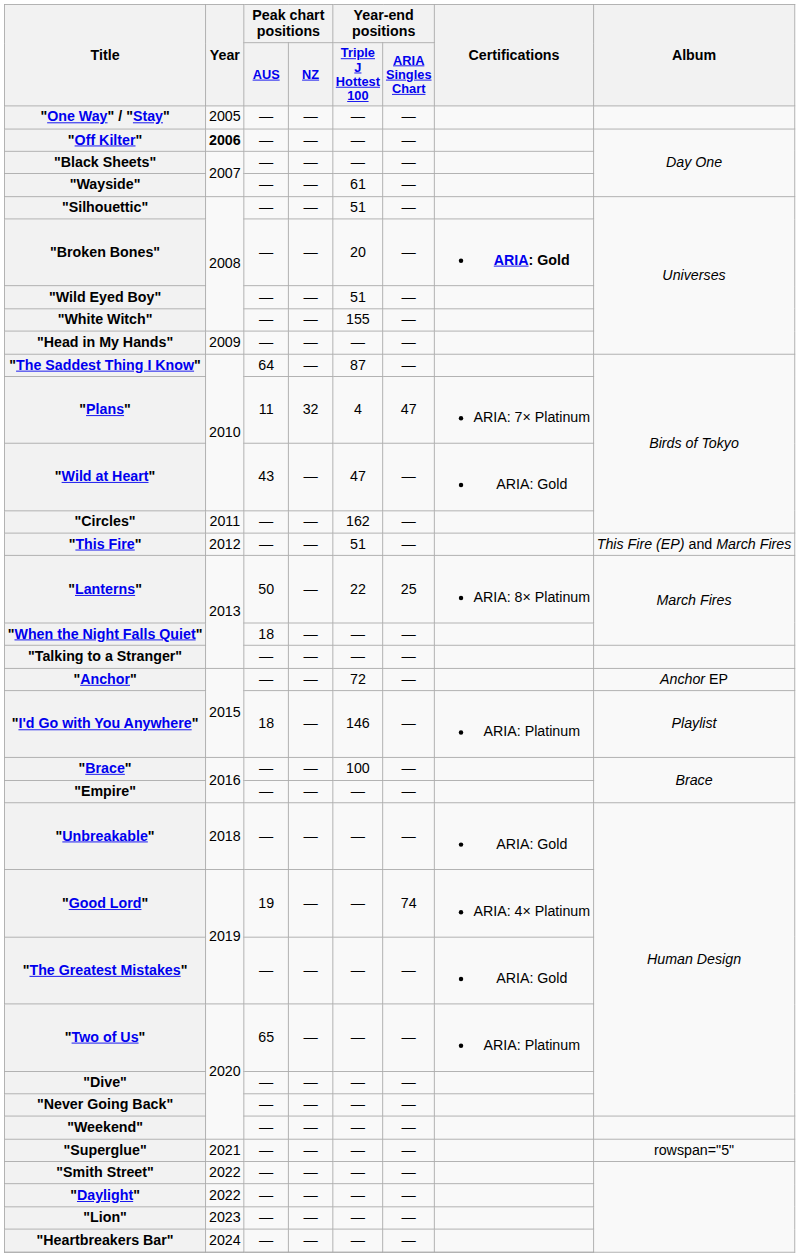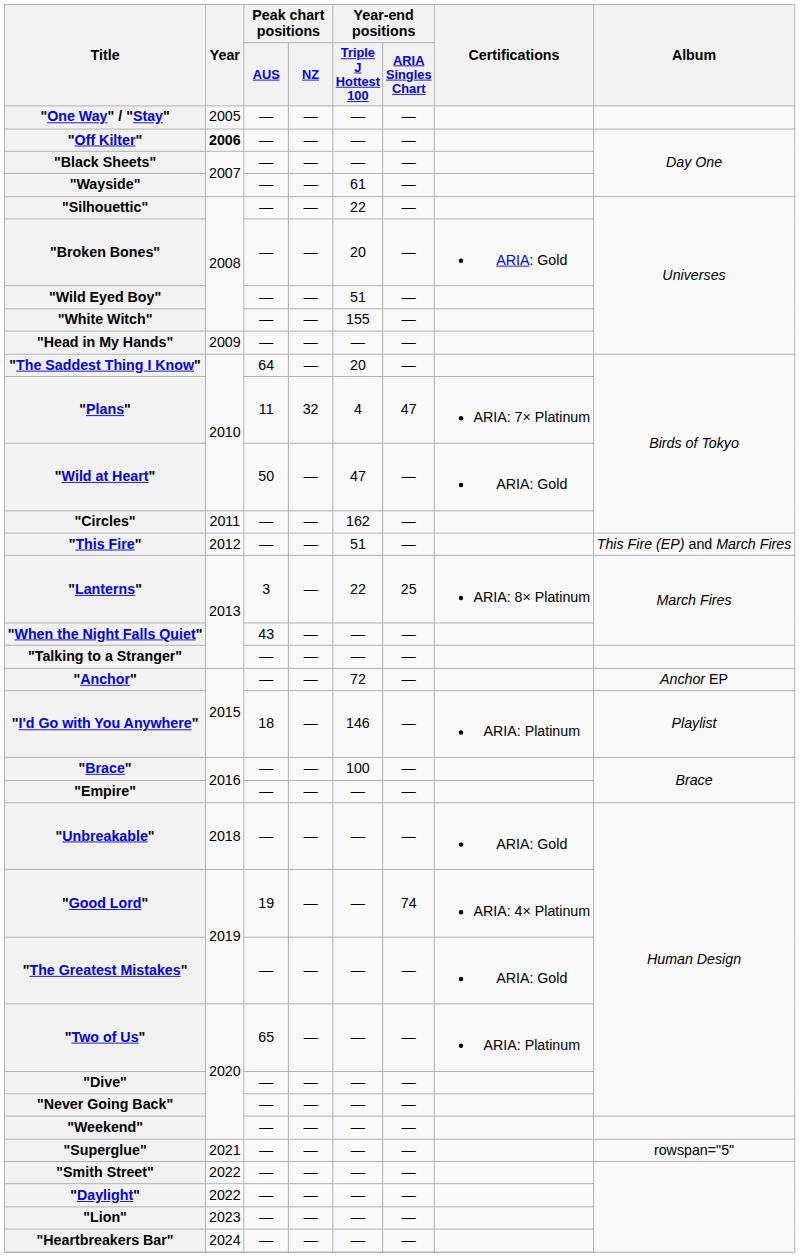(358, 207) 51 -> (358, 207) 22
(514, 260) bold -> (514, 260) normal
(358, 365) 87 -> (358, 365) 20
(266, 477) 43 -> (266, 477) 50
(266, 589) 50 -> (266, 589) 3
(266, 634) 18 -> (266, 634) 43
